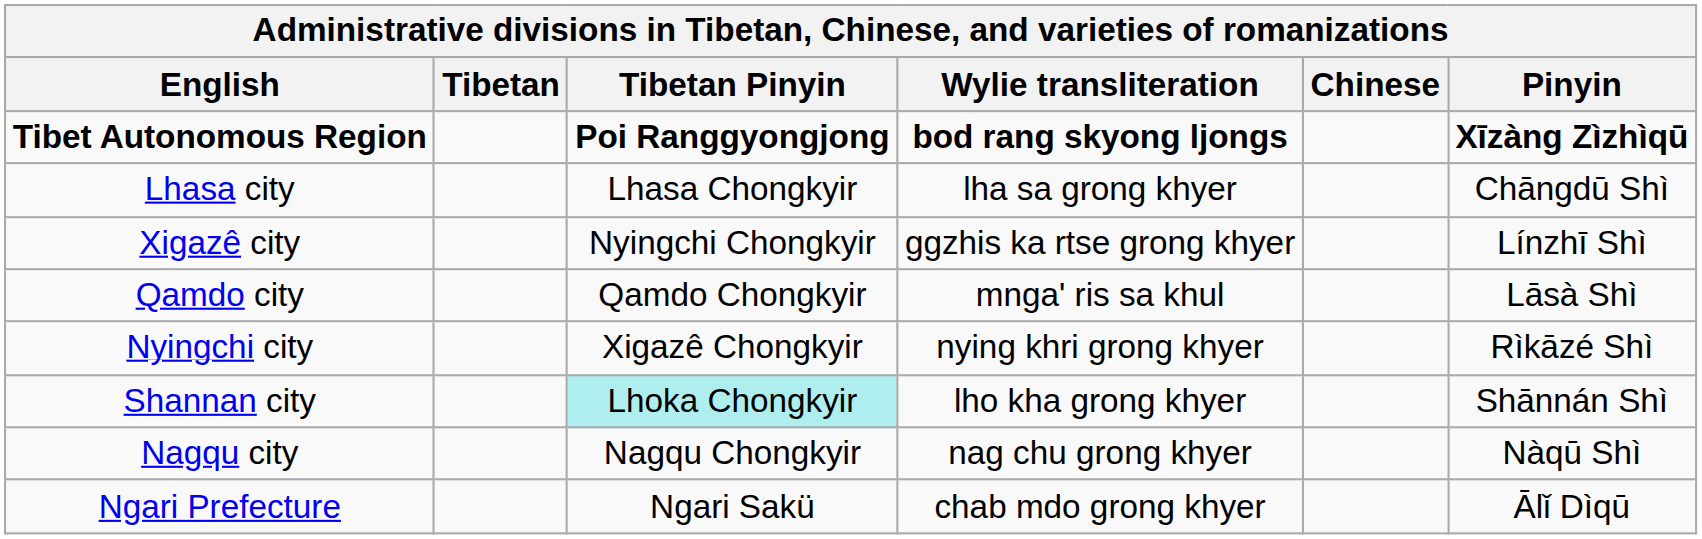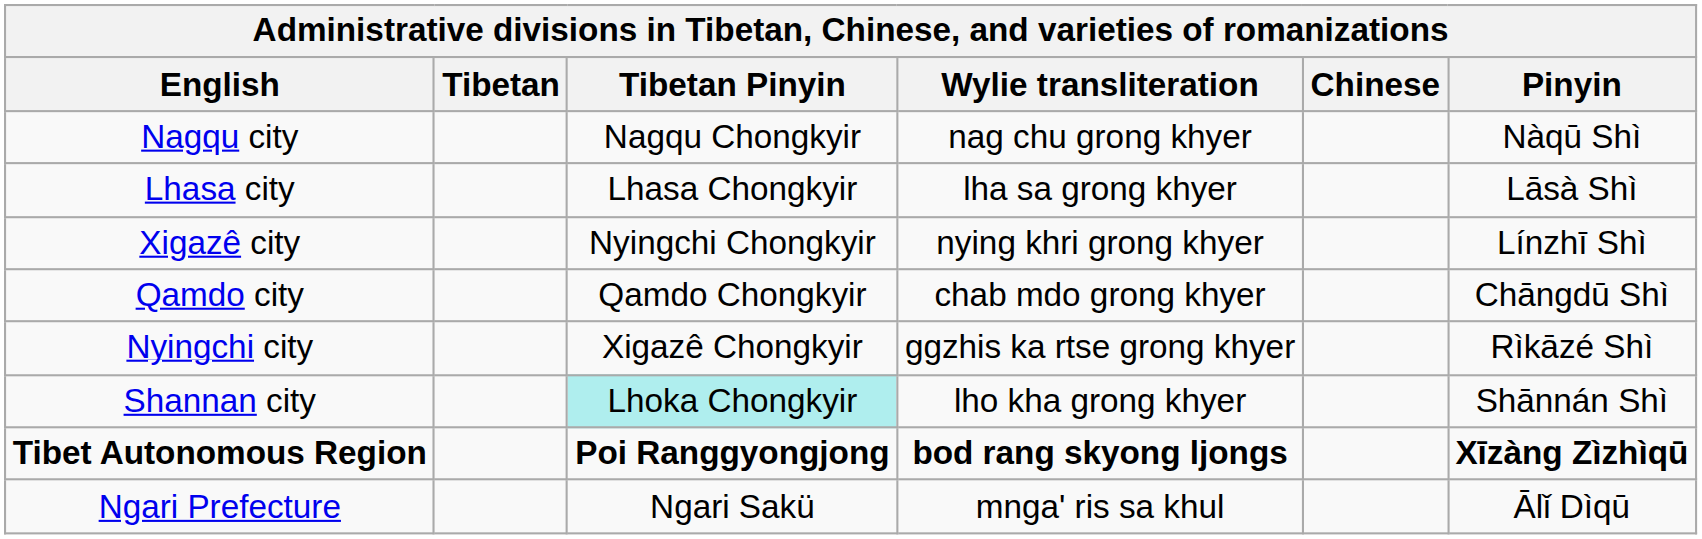rows swapped: (220, 136) <-> (220, 453)
(1572, 189) Chāngdū Shì -> (1572, 189) Lāsà Shì
(1100, 242) ggzhis ka rtse grong khyer -> (1100, 242) nying khri grong khyer
(1100, 294) mnga' ris sa khul -> (1100, 294) chab mdo grong khyer
(1572, 294) Lāsà Shì -> (1572, 294) Chāngdū Shì
(1100, 347) nying khri grong khyer -> (1100, 347) ggzhis ka rtse grong khyer
(1100, 505) chab mdo grong khyer -> (1100, 505) mnga' ris sa khul
